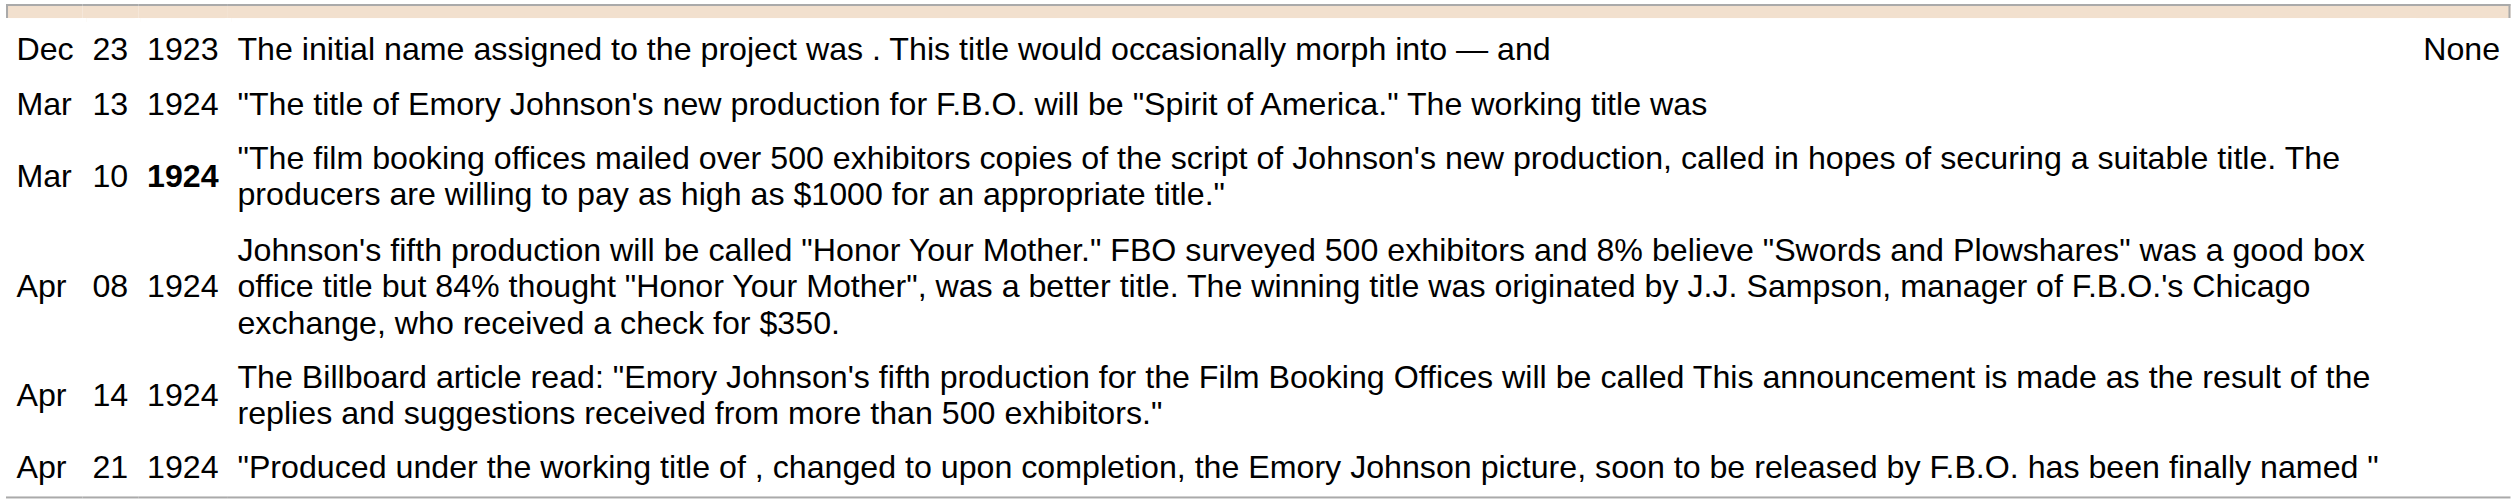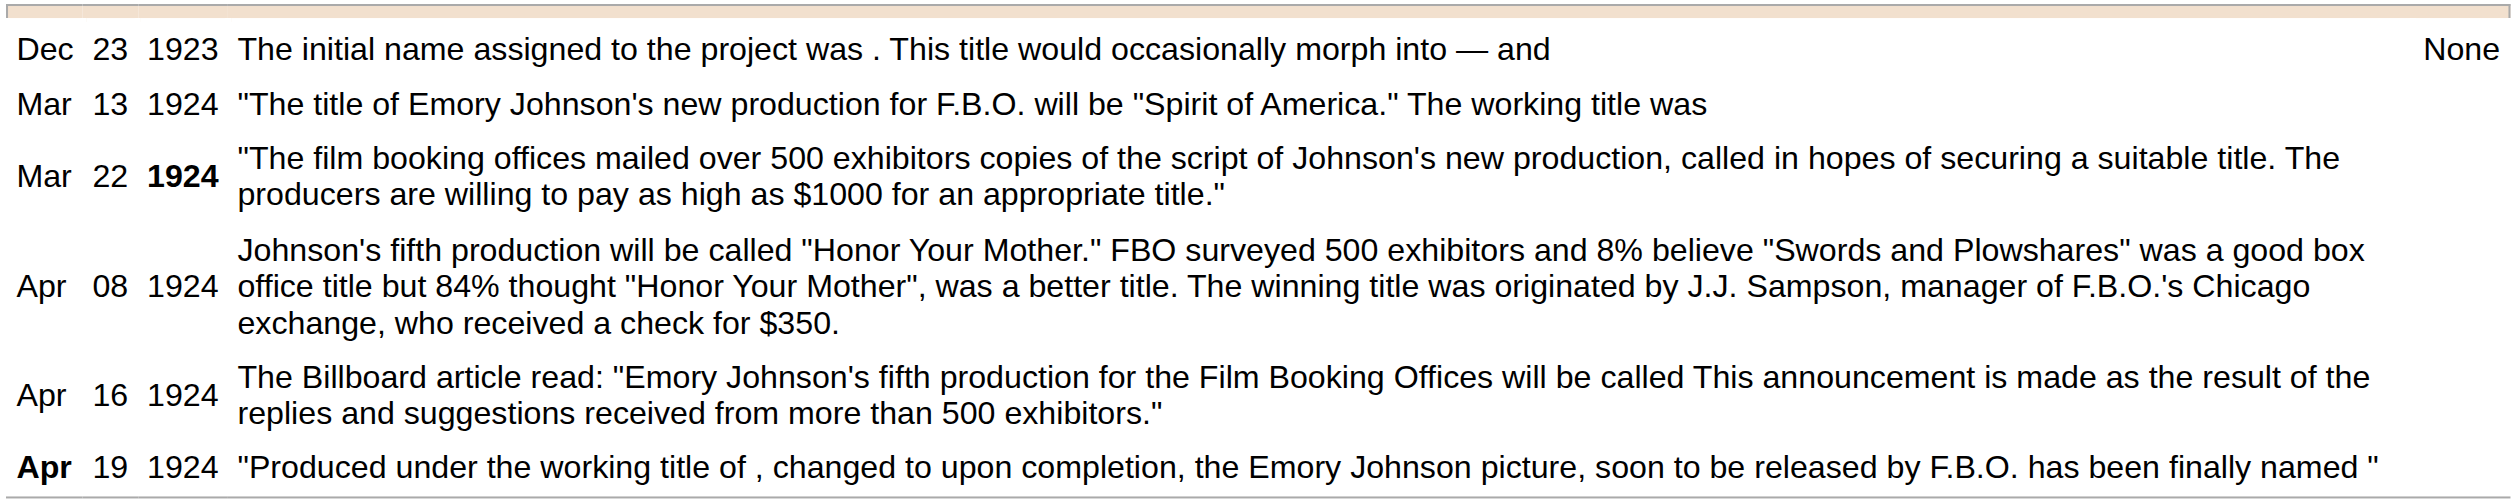(110, 176) 10 -> (110, 176) 22
(110, 395) 14 -> (110, 395) 16
(41, 468) normal -> (44, 468) bold
(110, 468) 21 -> (110, 468) 19
